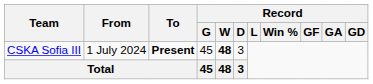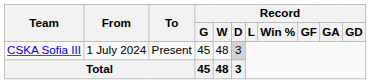(173, 50) bold -> (172, 50) normal
(225, 50) bold -> (222, 50) normal
(241, 50) no background -> (238, 50) lightgrey background
